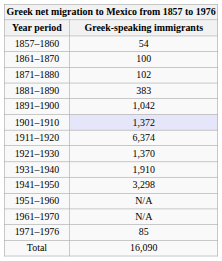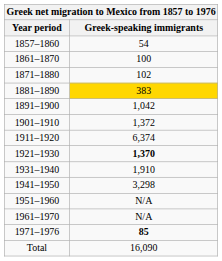(144, 91) no background -> (144, 91) gold background
(144, 122) lavender background -> (144, 122) no background
(144, 153) normal -> (144, 153) bold
(144, 232) normal -> (144, 232) bold
